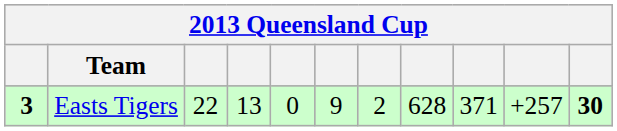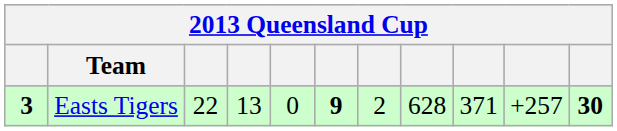(336, 105) normal -> (336, 105) bold
